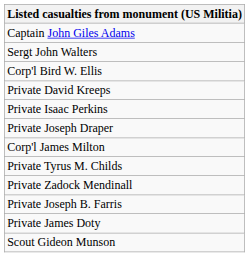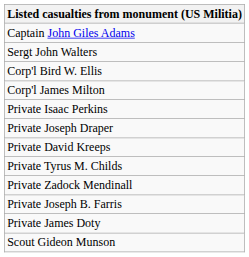(59, 90) Private David Kreeps -> (56, 90) Corp'l James Milton
(56, 147) Corp'l James Milton -> (59, 147) Private David Kreeps
